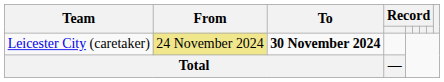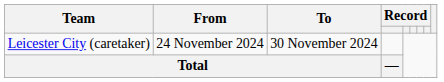(210, 44) khaki background -> (210, 44) no background
(325, 44) bold -> (324, 44) normal
